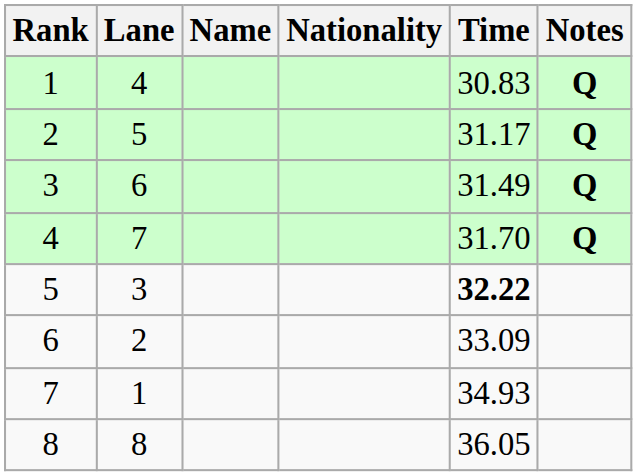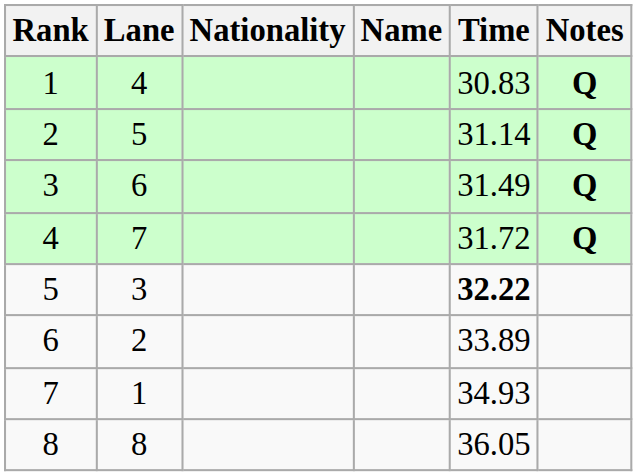columns swapped: (230, 30) <-> (364, 30)
(494, 133) 31.17 -> (494, 133) 31.14
(494, 237) 31.70 -> (494, 237) 31.72
(494, 340) 33.09 -> (494, 340) 33.89
